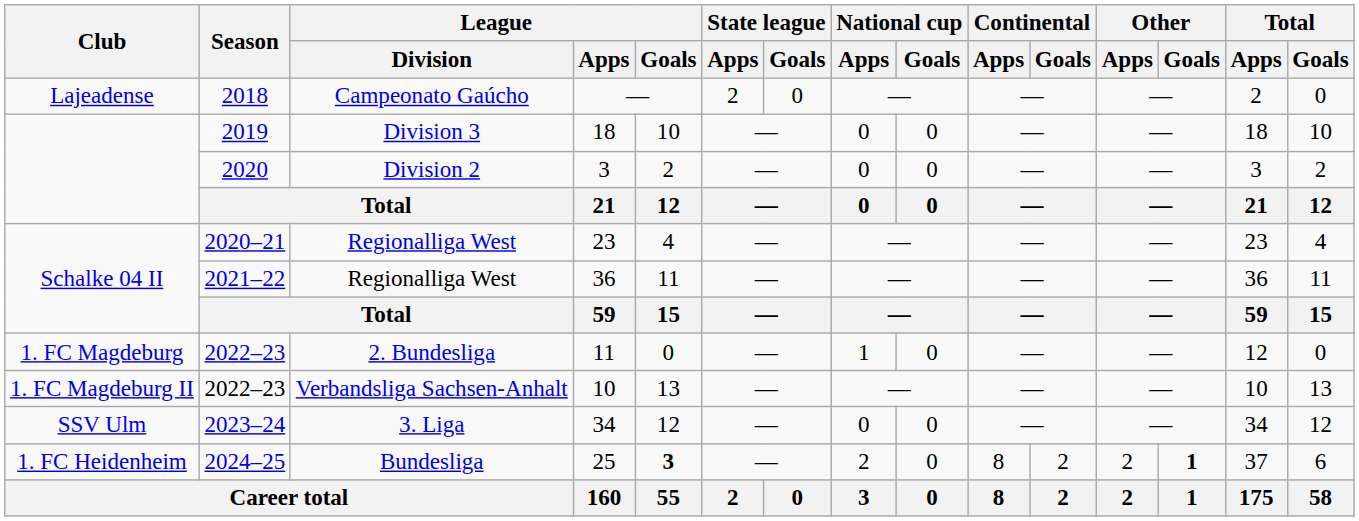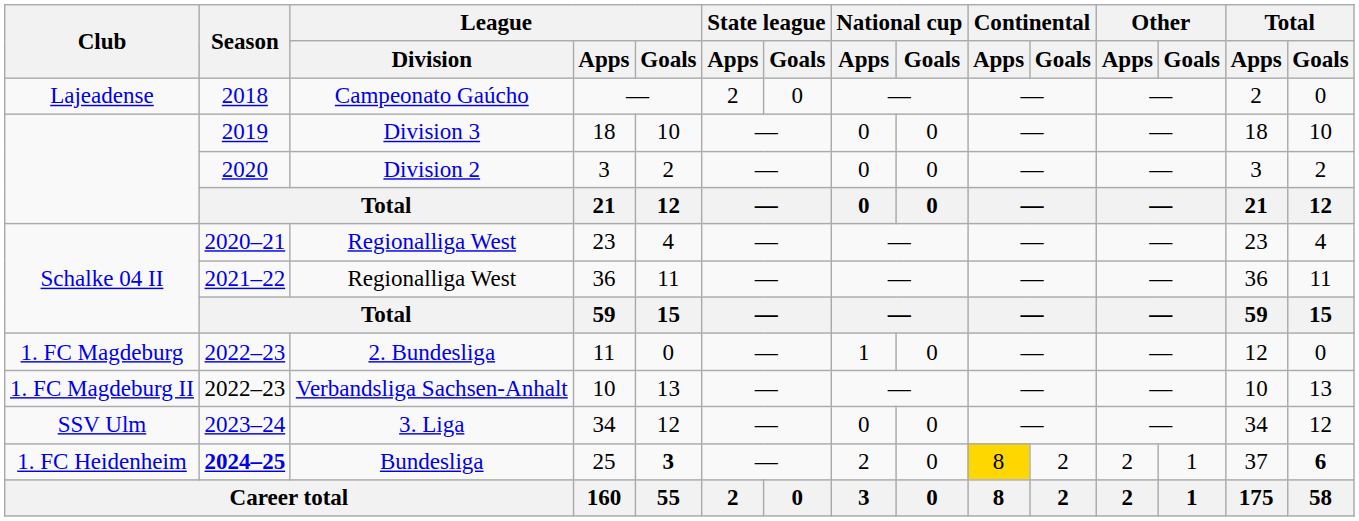(245, 461) normal -> (245, 461) bold
(999, 461) no background -> (999, 461) gold background
(1192, 461) bold -> (1192, 461) normal
(1321, 461) normal -> (1321, 461) bold
